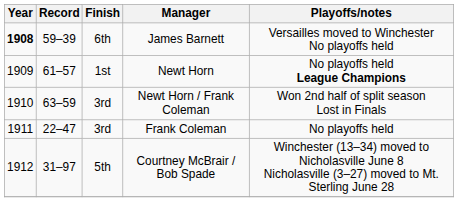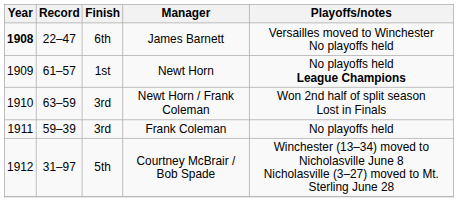(59, 39) 59–39 -> (59, 39) 22–47
(59, 128) 22–47 -> (59, 128) 59–39
